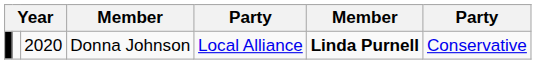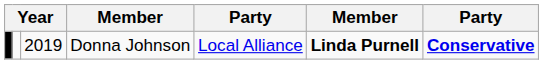(43, 45) 2020 -> (43, 45) 2019
(477, 45) normal -> (481, 45) bold
